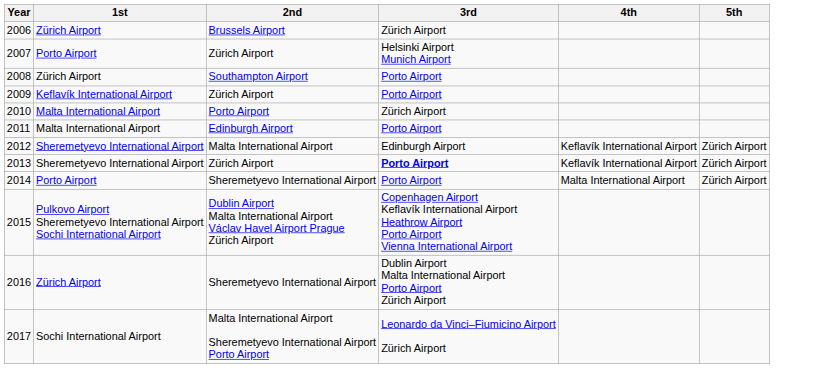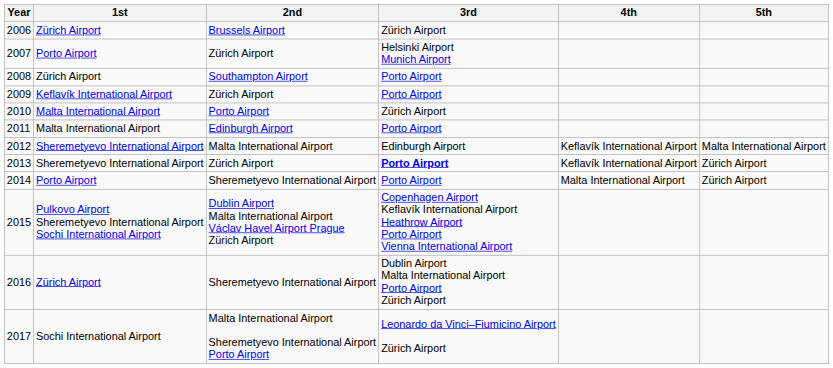(734, 146) Zürich Airport -> (764, 146) Malta International Airport
